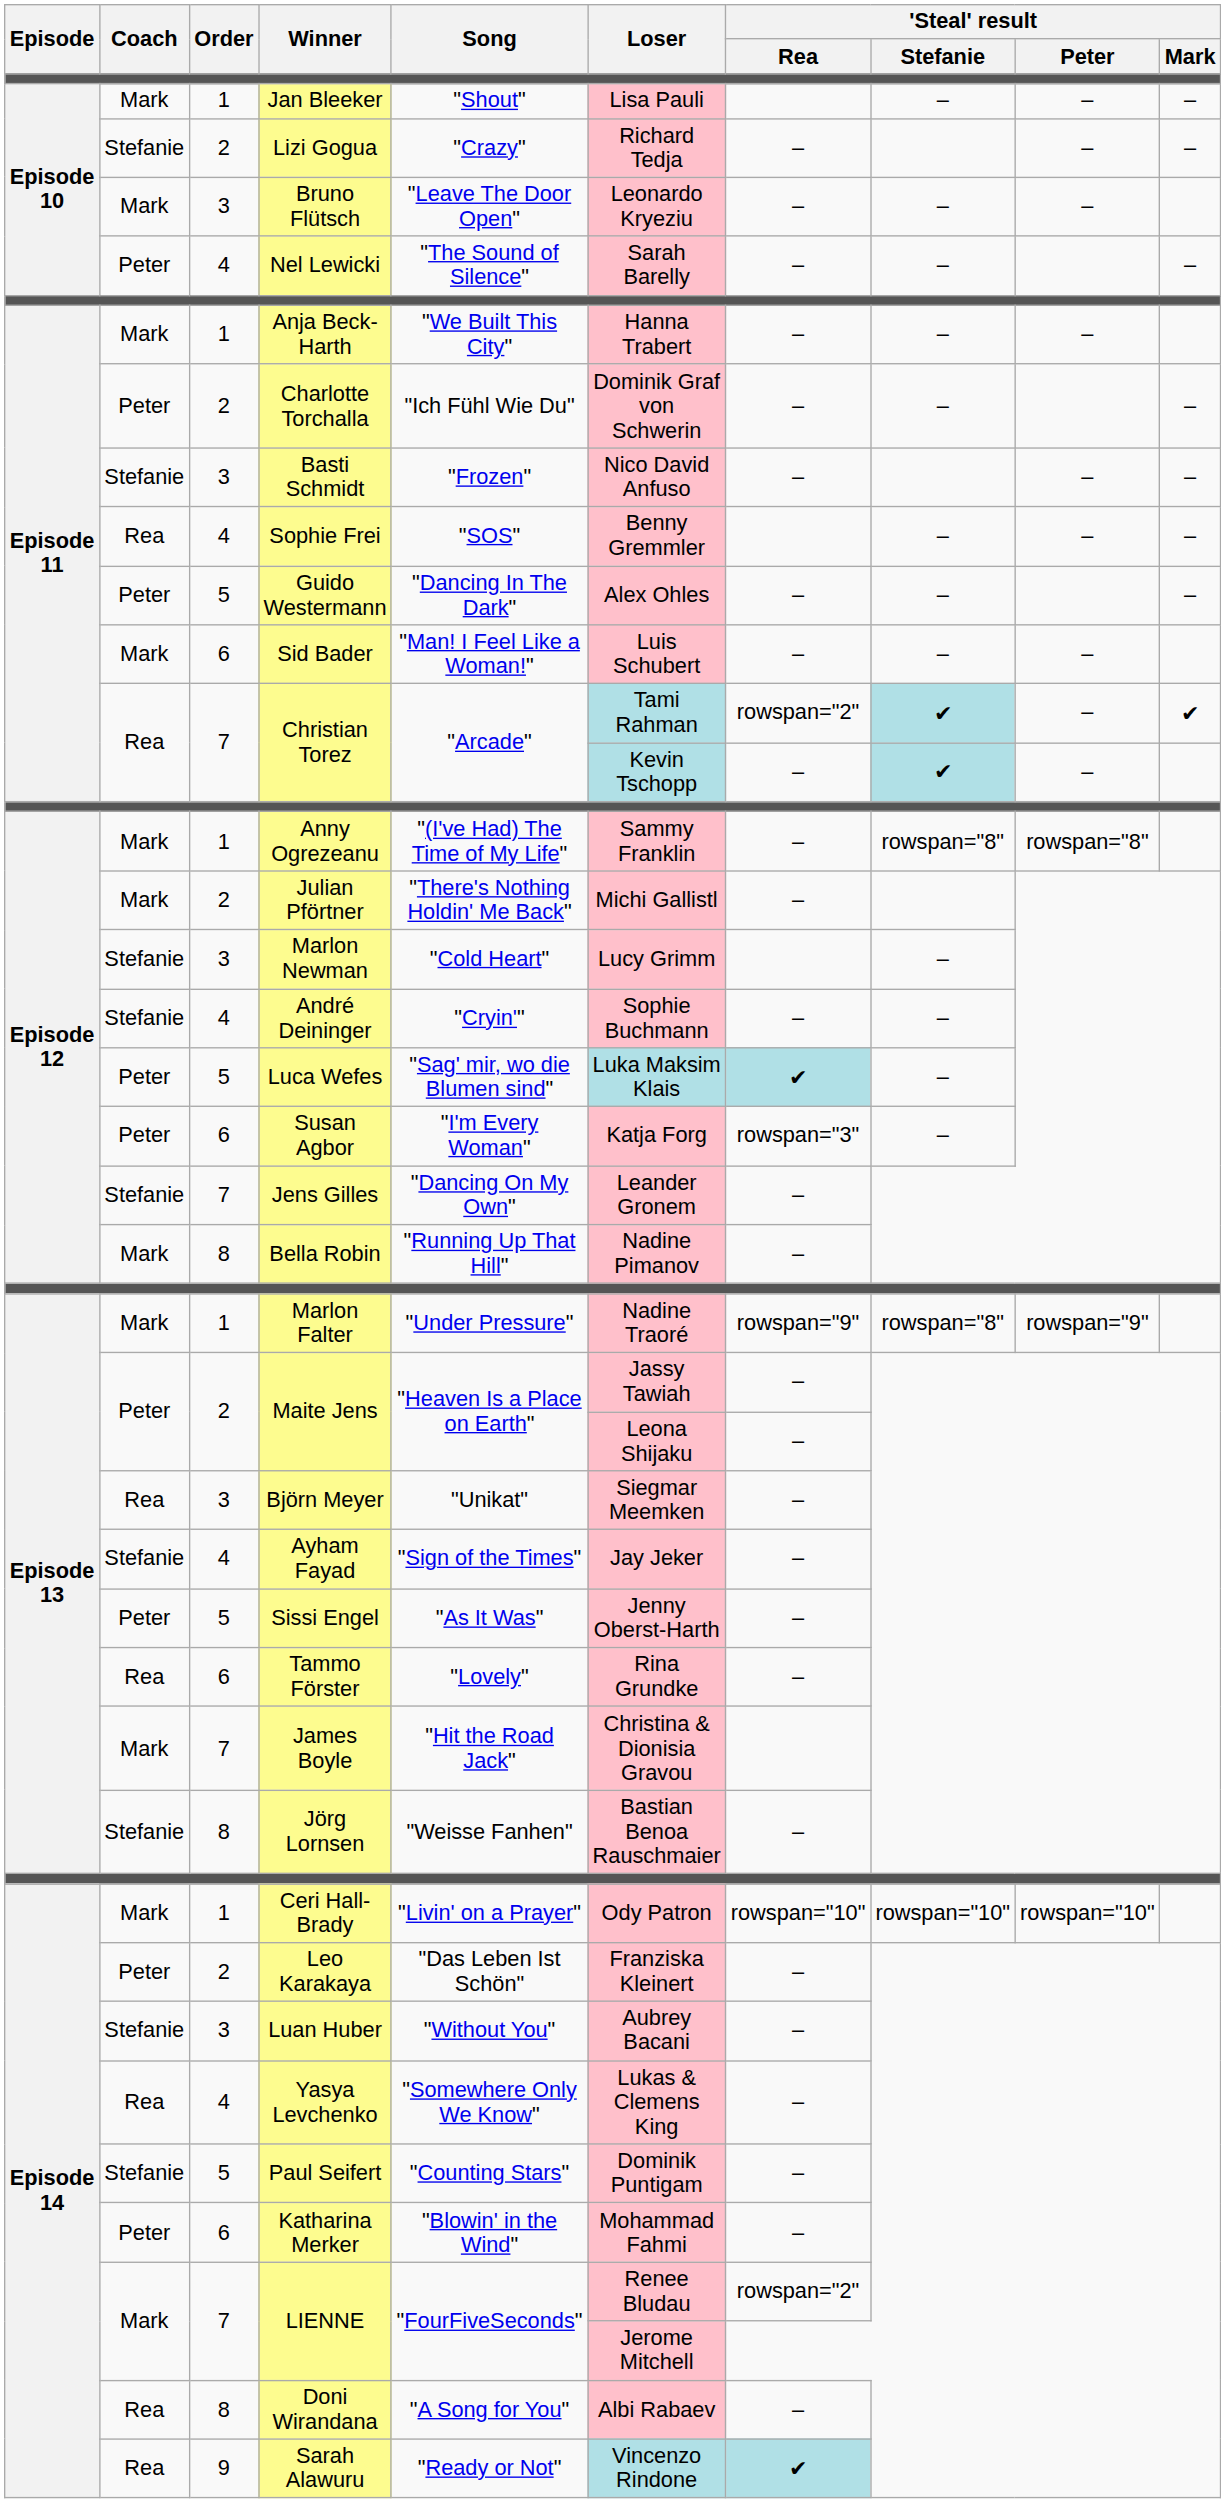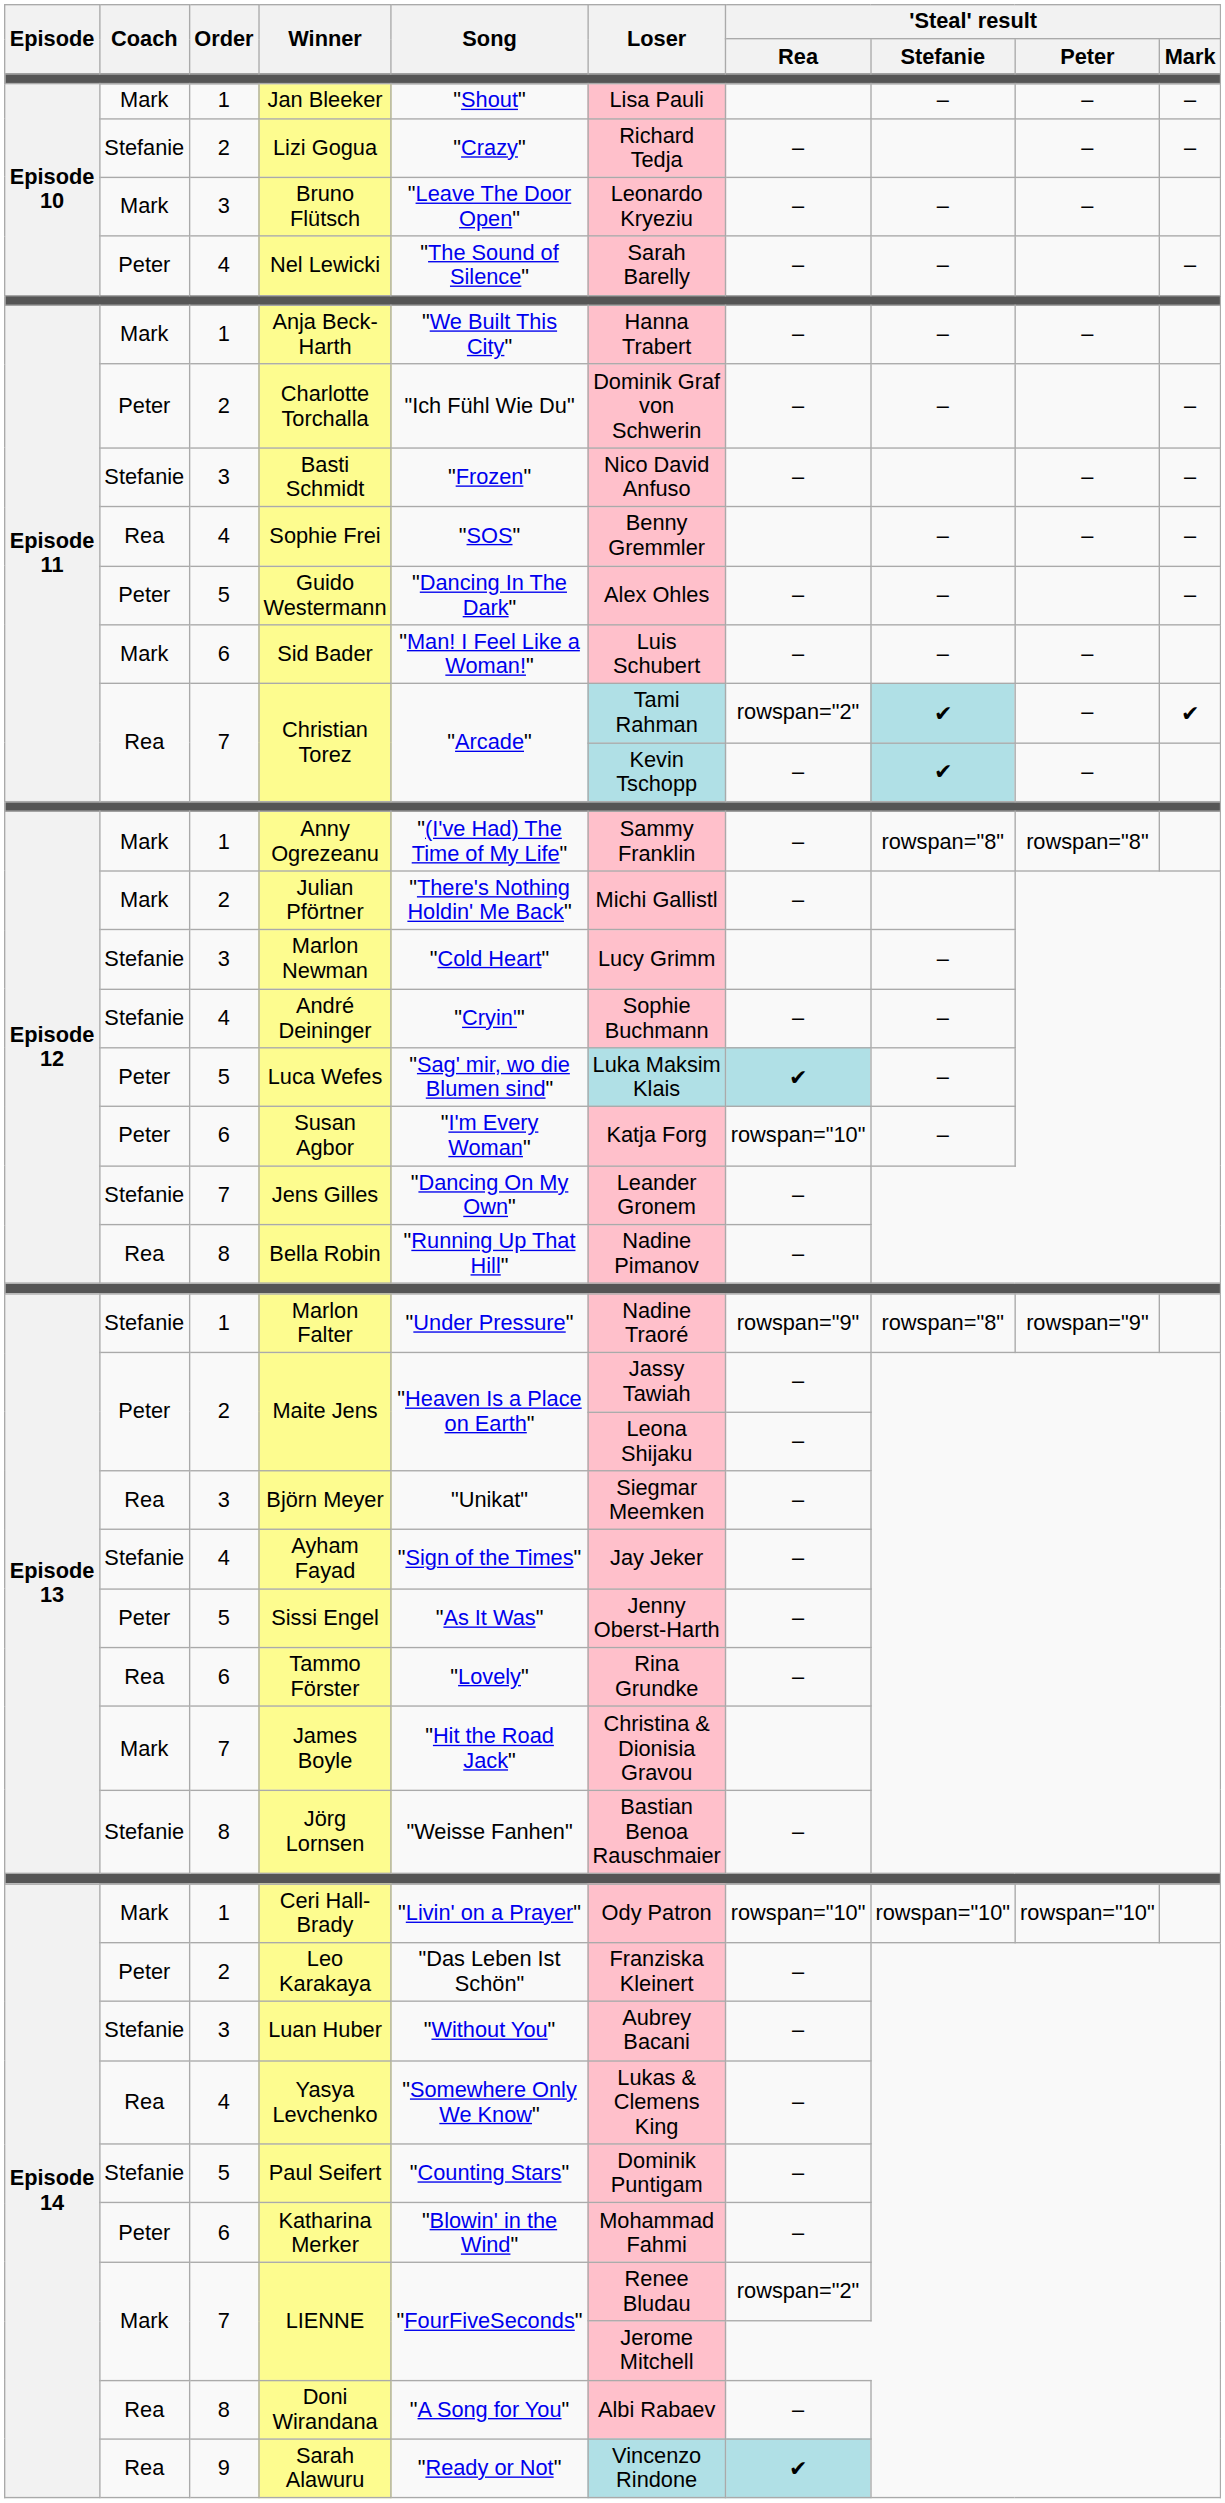(798, 1135) rowspan="3" -> (798, 1135) rowspan="10"
(144, 1253) Mark -> (144, 1253) Rea
(144, 1322) Mark -> (144, 1322) Stefanie
